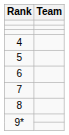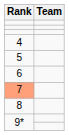(19, 90) no background -> (19, 90) lightsalmon background
